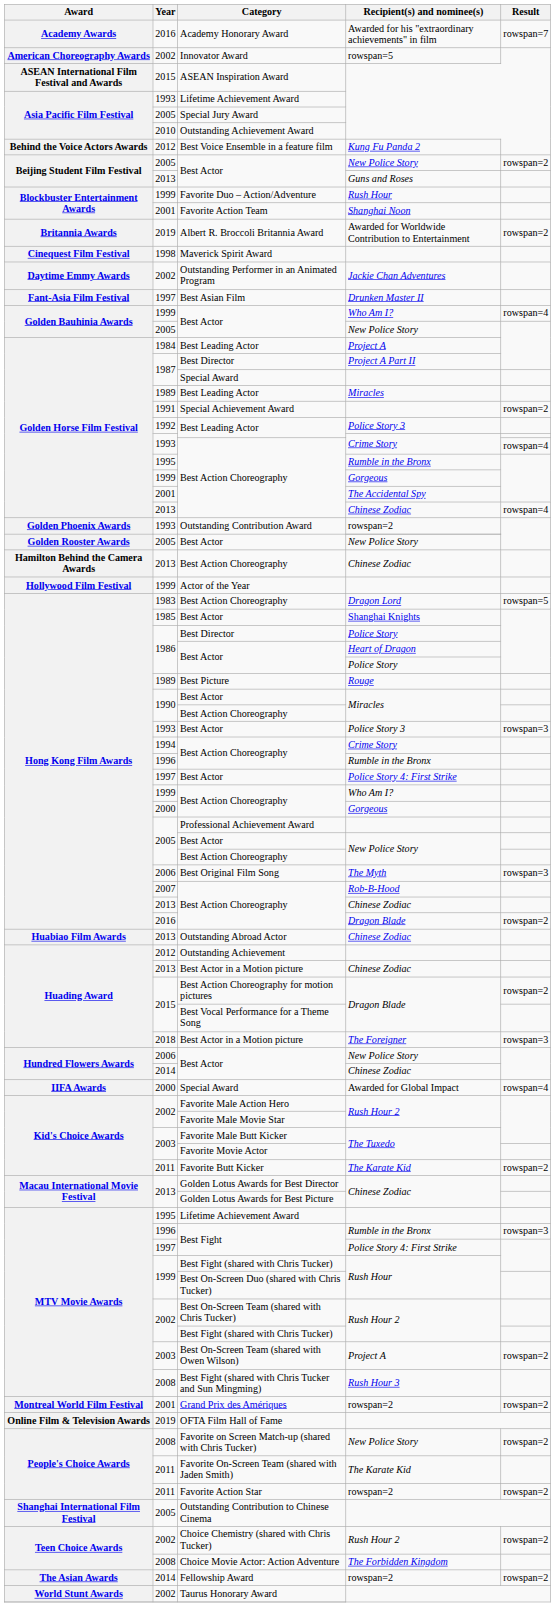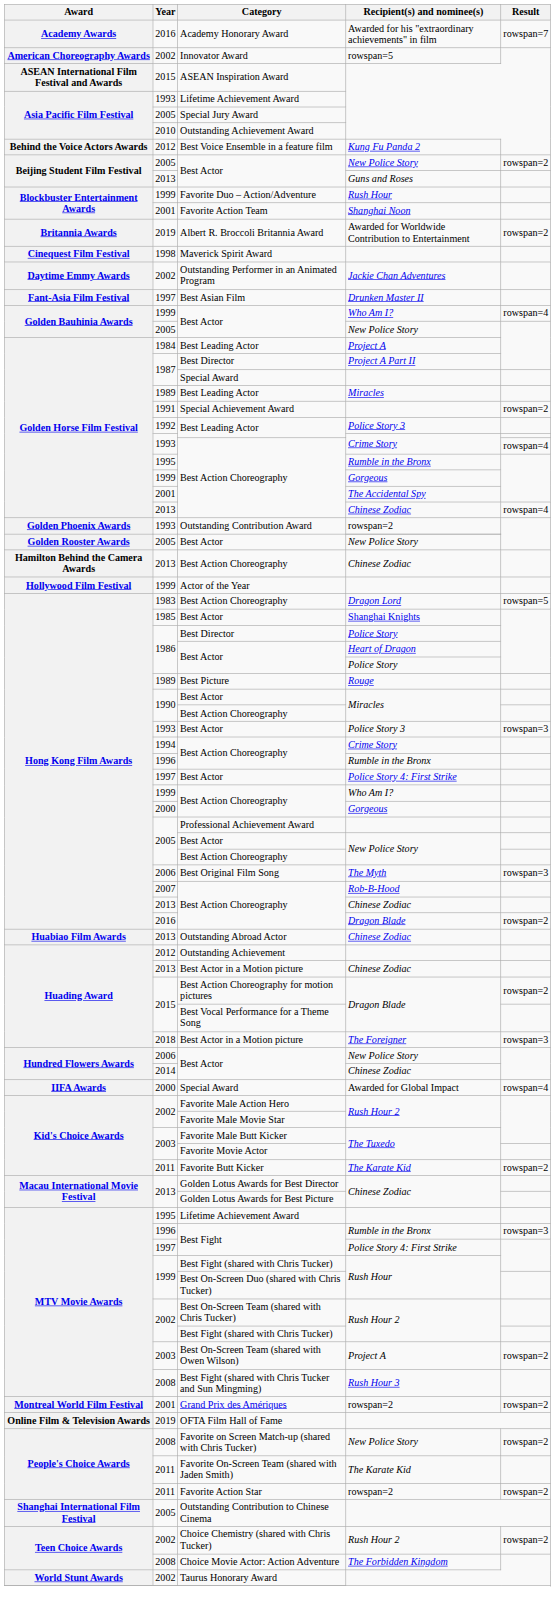- row: (165, 1578)
